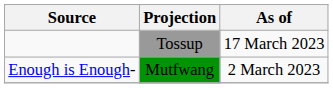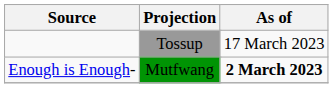(274, 69) normal -> (274, 69) bold
